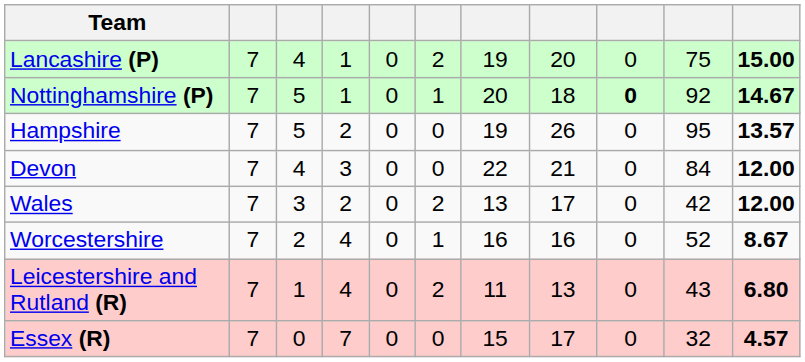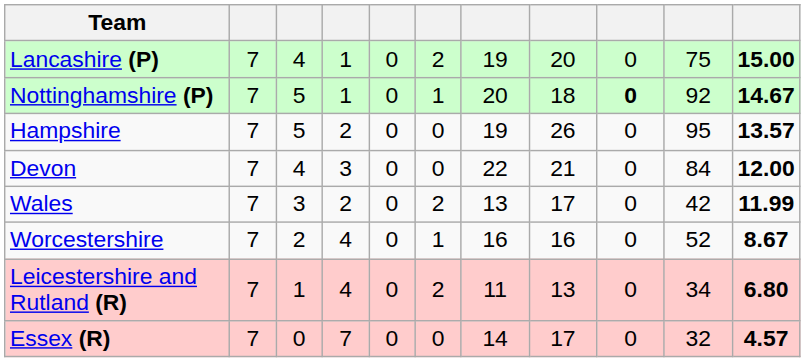(766, 204) 12.00 -> (766, 204) 11.99
(698, 289) 43 -> (698, 289) 34
(495, 338) 15 -> (495, 338) 14
